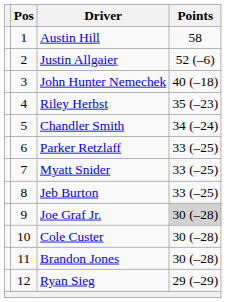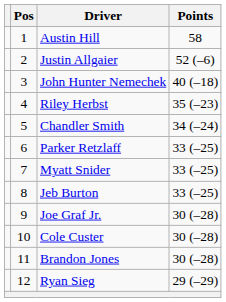(195, 214) lightgrey background -> (195, 214) no background
